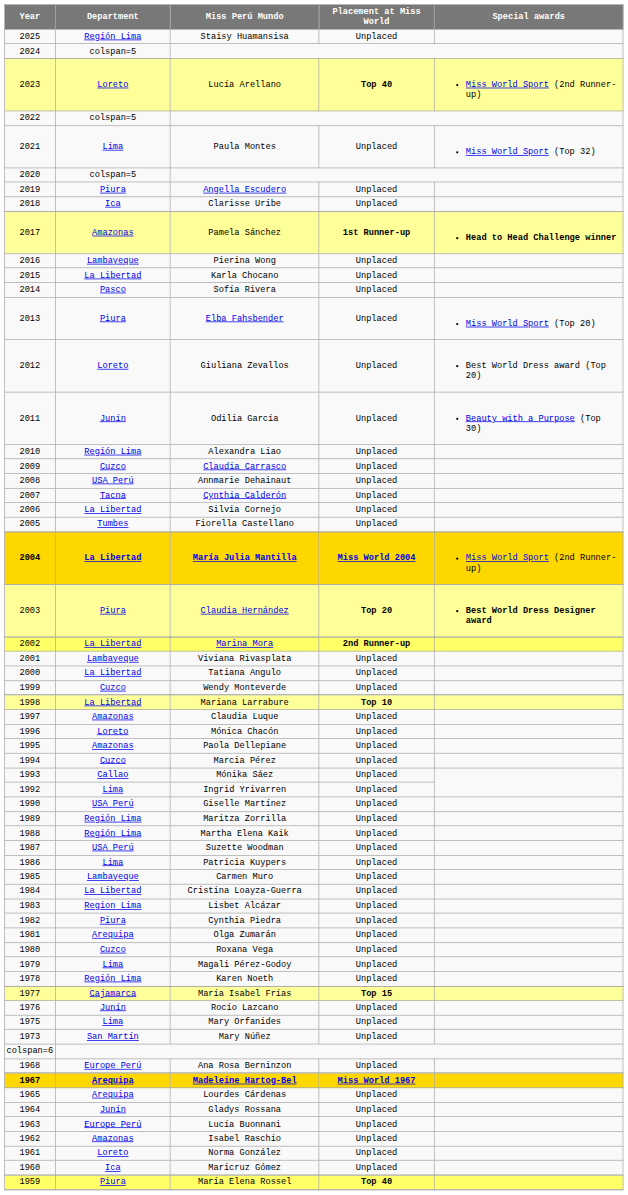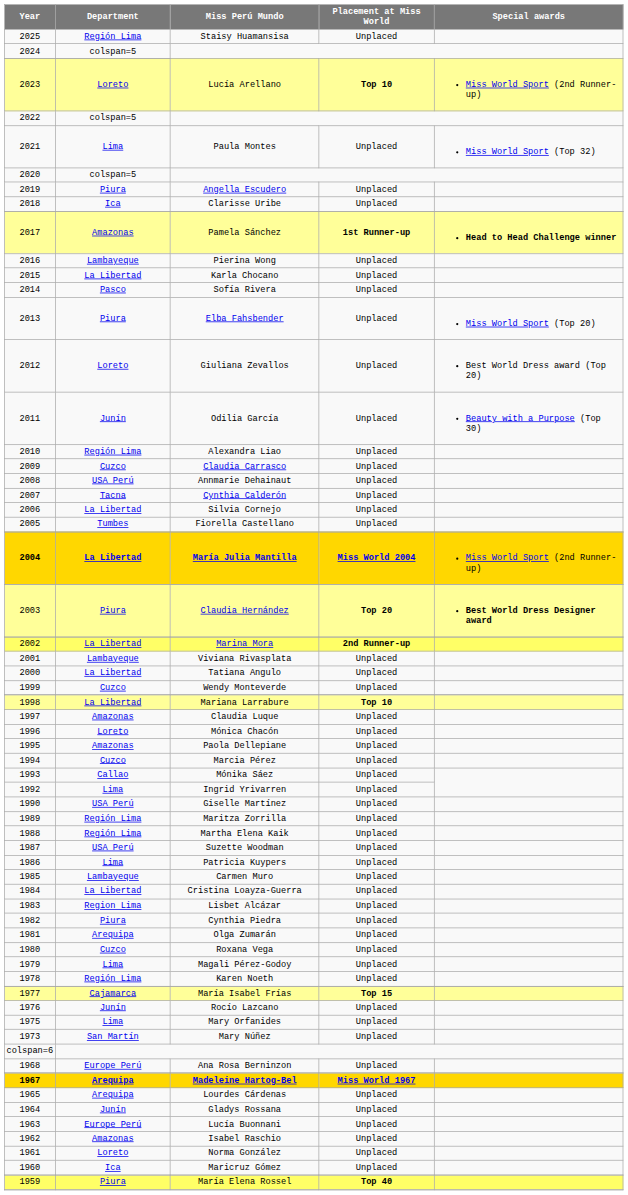(377, 84) Top 40 -> (377, 84) Top 10
